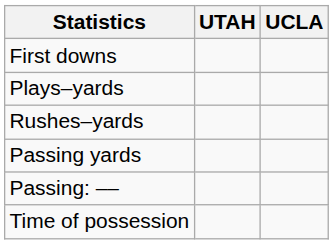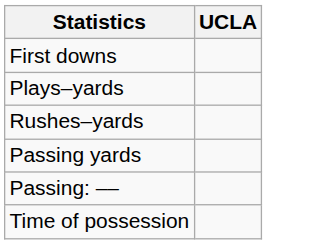- column: (227, 22)
